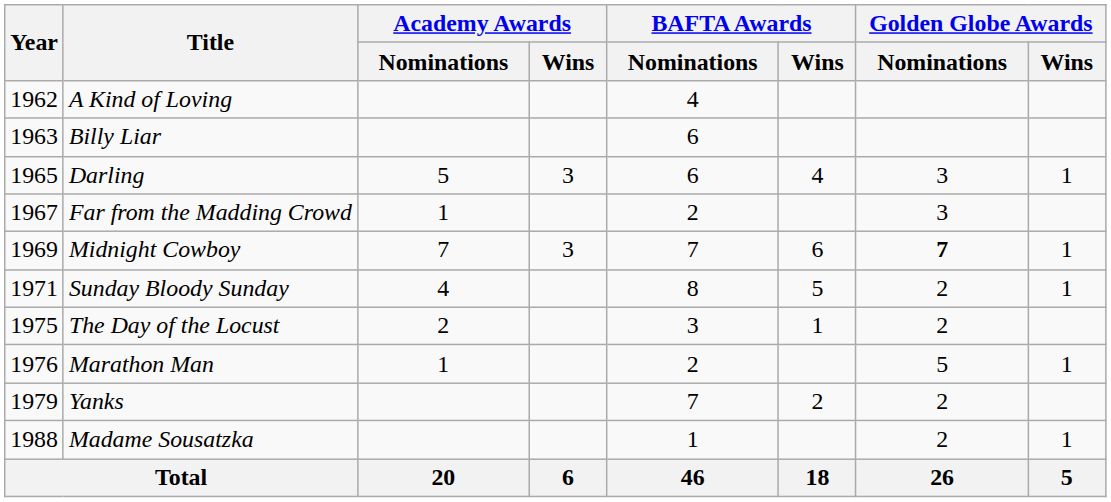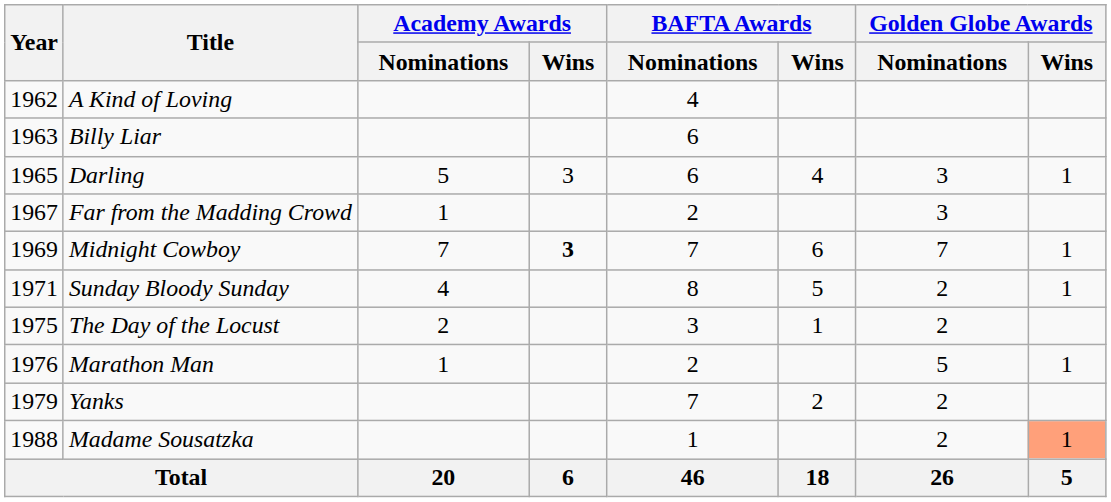(568, 250) normal -> (568, 250) bold
(942, 250) bold -> (942, 250) normal
(1067, 439) no background -> (1067, 439) lightsalmon background
